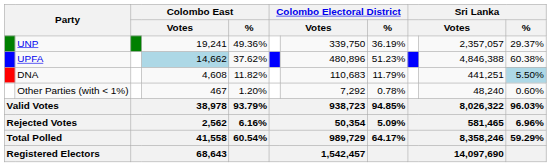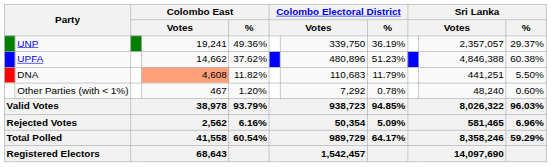(212, 59) lightblue background -> (212, 59) no background
(214, 75) no background -> (214, 75) lightsalmon background
(530, 75) lightblue background -> (530, 75) no background
